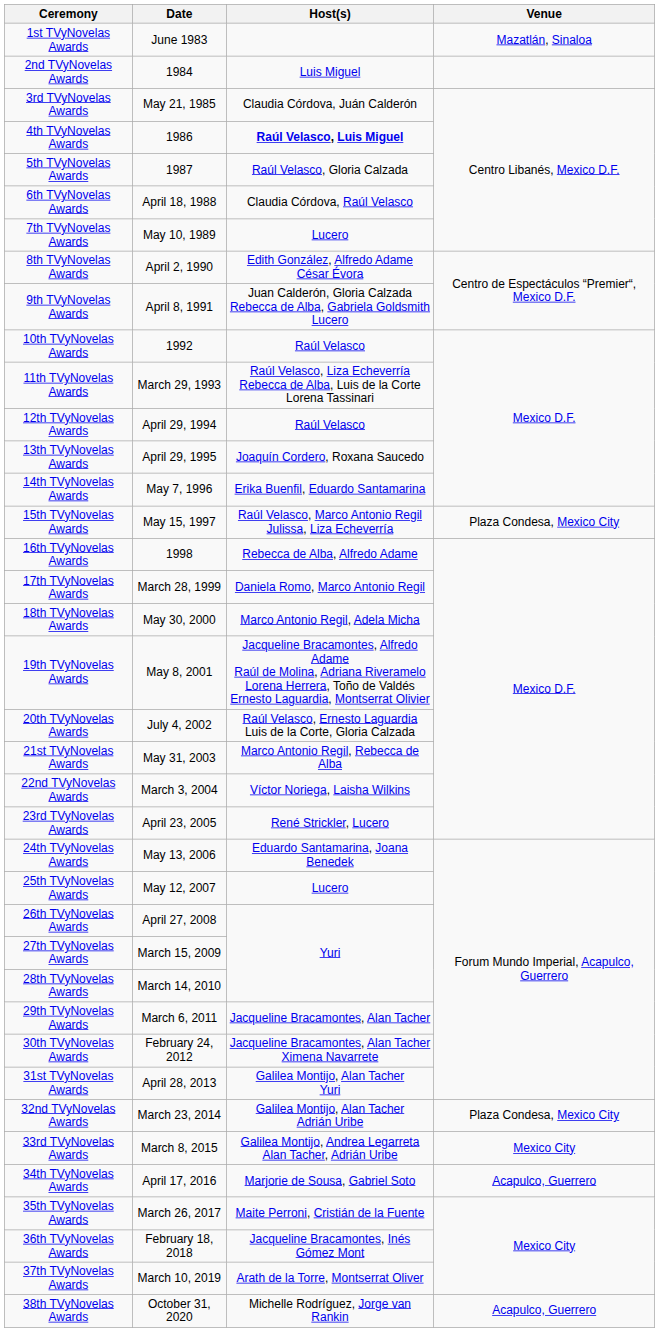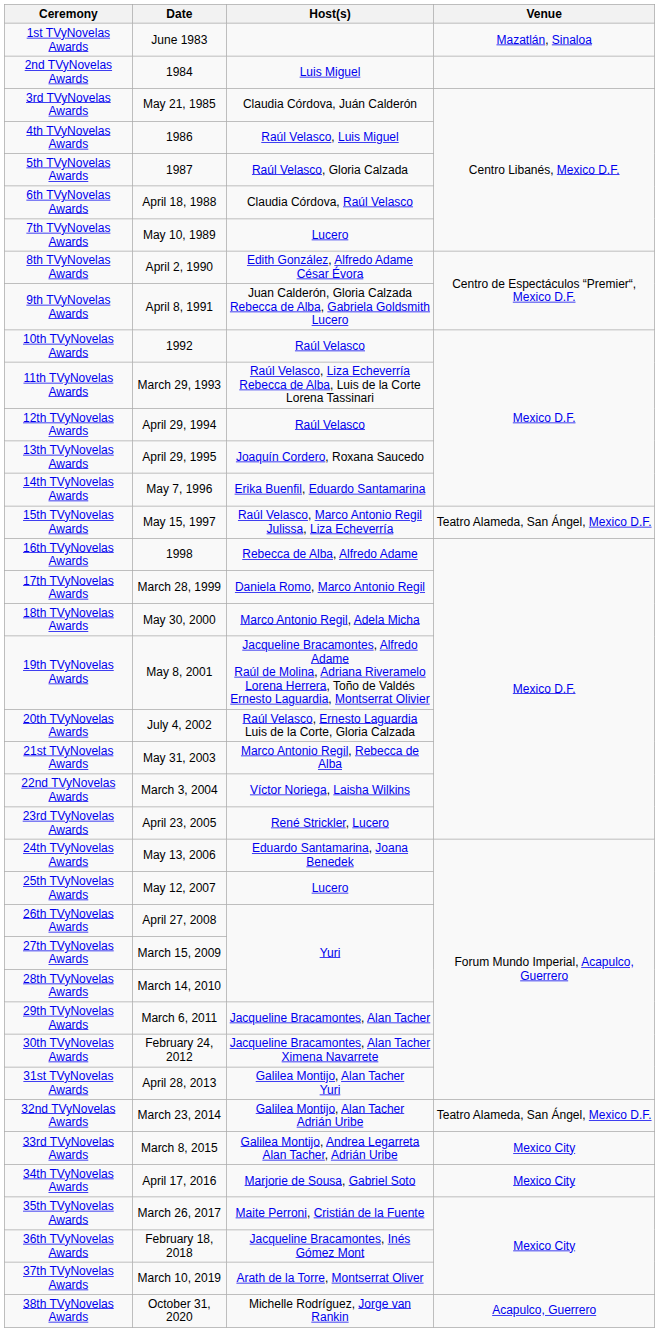(330, 137) bold -> (330, 137) normal
(544, 522) Plaza Condesa, Mexico City -> (544, 522) Teatro Alameda, San Ángel, Mexico D.F.
(544, 1115) Plaza Condesa, Mexico City -> (544, 1115) Teatro Alameda, San Ángel, Mexico D.F.
(544, 1180) Acapulco, Guerrero -> (544, 1180) Mexico City
